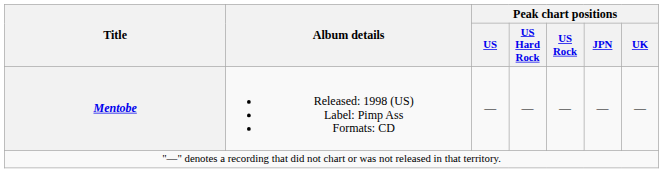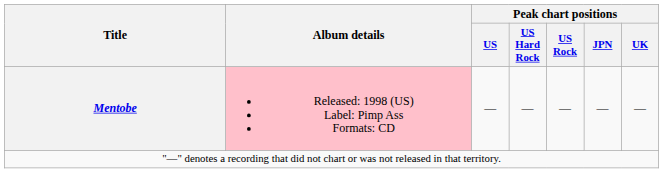(349, 115) no background -> (349, 115) pink background
